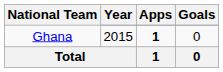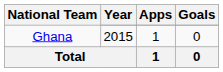(156, 36) bold -> (156, 36) normal
